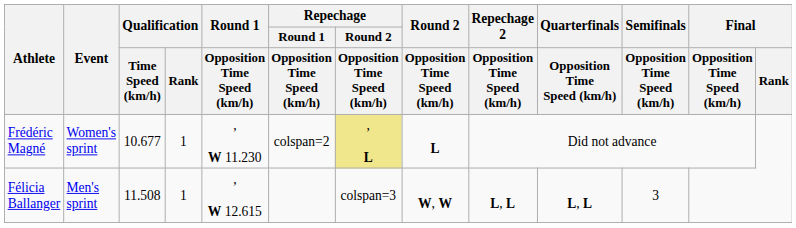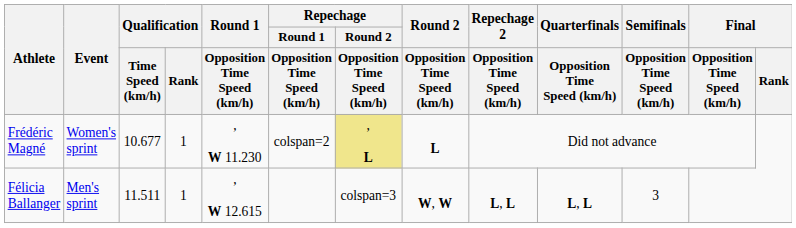(142, 196) 11.508 -> (142, 196) 11.511
